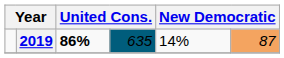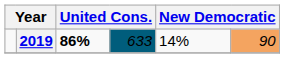(140, 41) 635 -> (140, 41) 633
(267, 41) 87 -> (267, 41) 90
